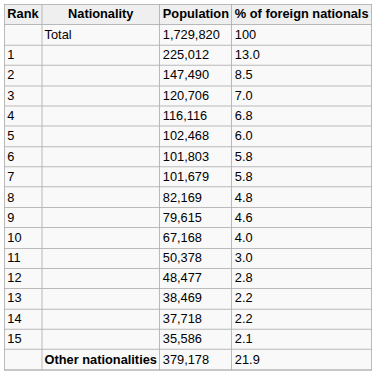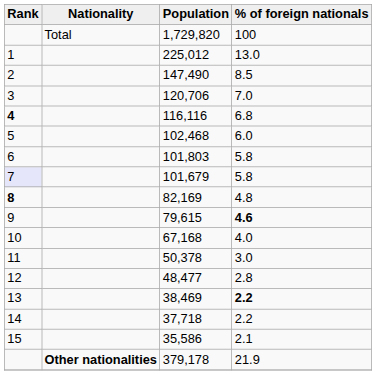(11, 116) normal -> (11, 116) bold
(11, 177) no background -> (11, 177) lavender background
(11, 197) normal -> (11, 197) bold
(244, 217) normal -> (244, 217) bold
(244, 298) normal -> (244, 298) bold
